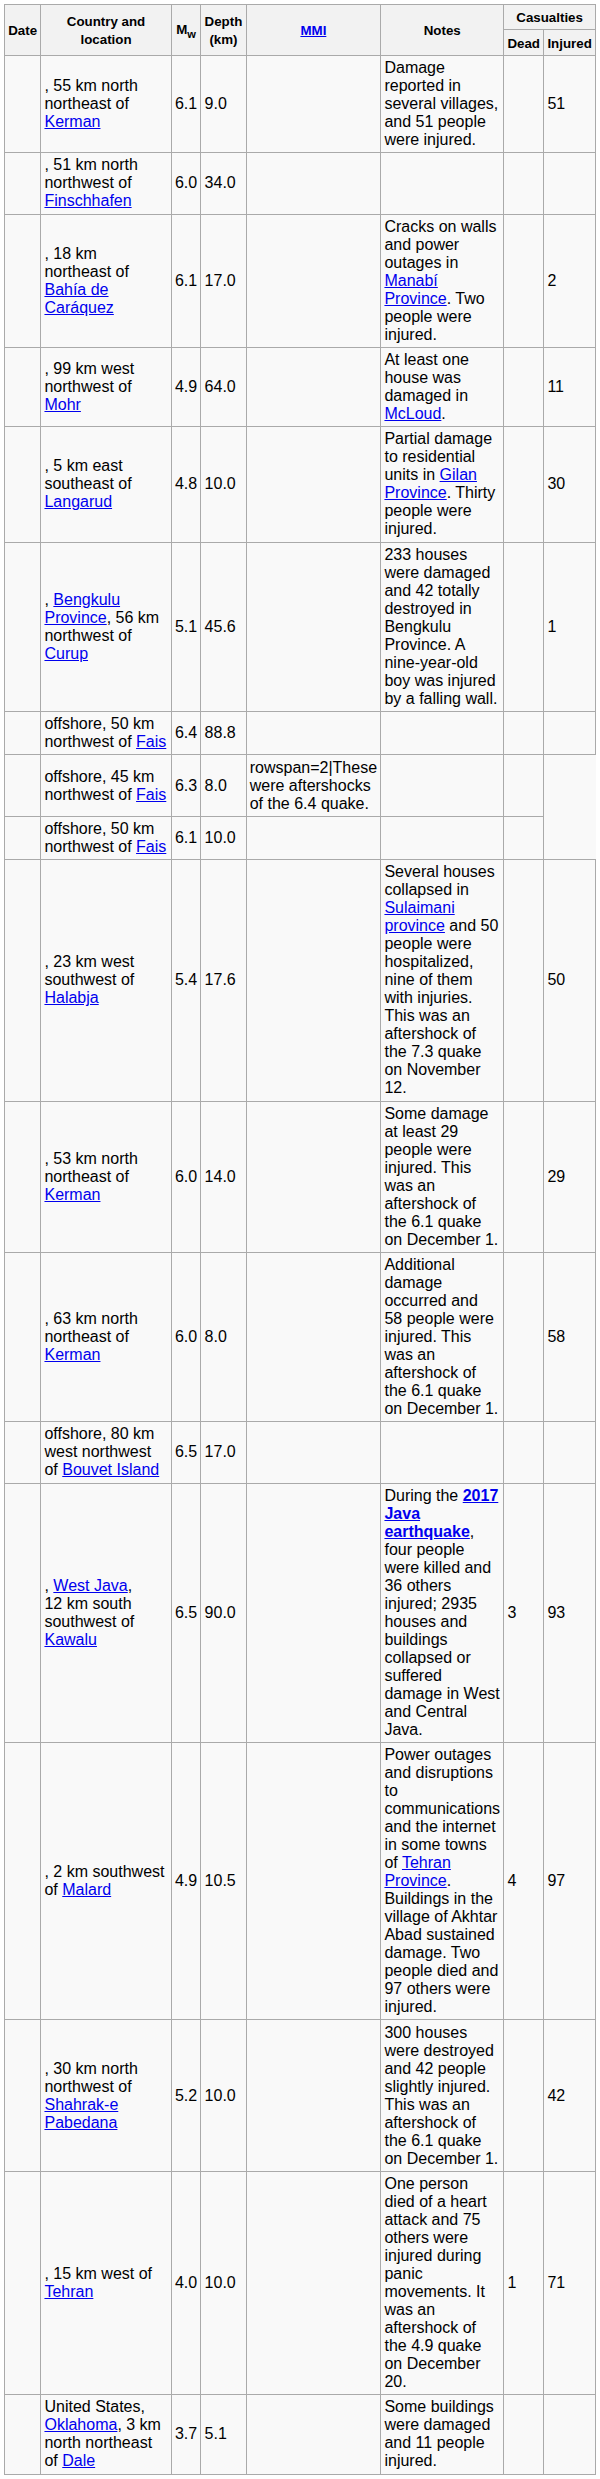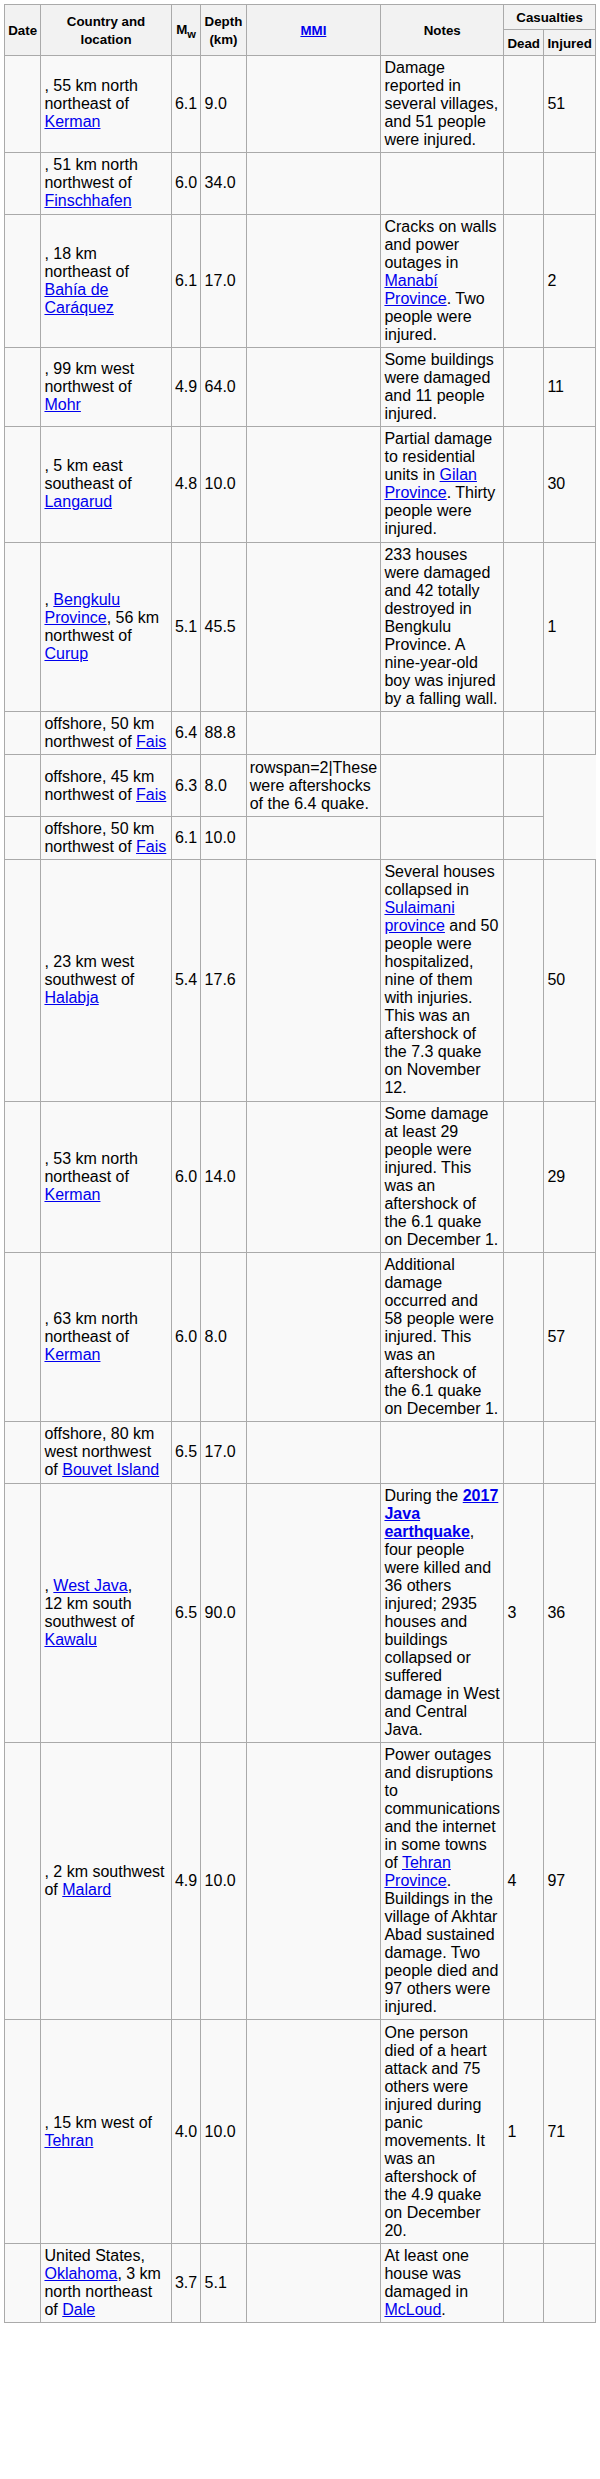(427, 387) At least one house was damaged in McLoud. -> (439, 387) Some buildings were damaged and 11 people injured.
(220, 626) 45.6 -> (220, 626) 45.5
(556, 1337) 58 -> (556, 1337) 57
(556, 1612) 93 -> (556, 1612) 36
(220, 1881) 10.5 -> (220, 1881) 10.0
- row: (91, 2095)
(439, 2434) Some buildings were damaged and 11 people injured. -> (427, 2282) At least one house was damaged in McLoud.
